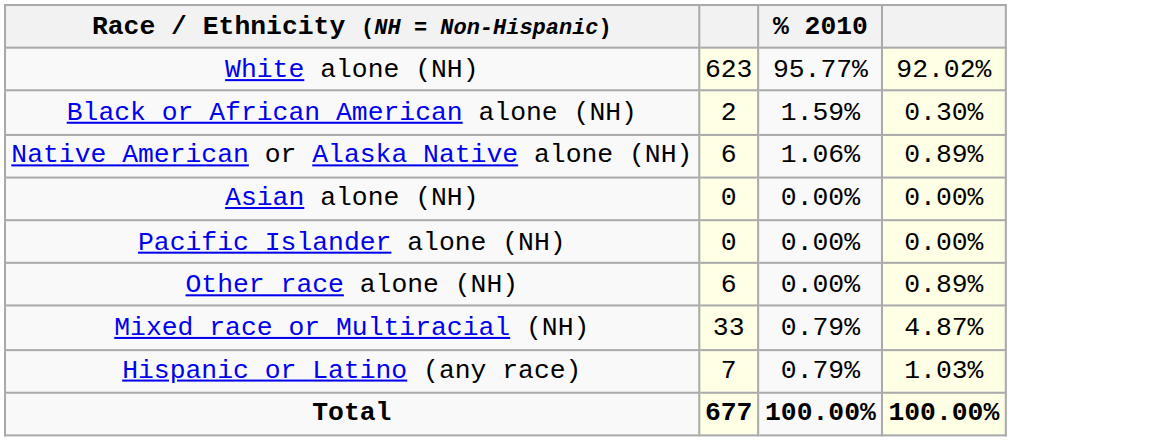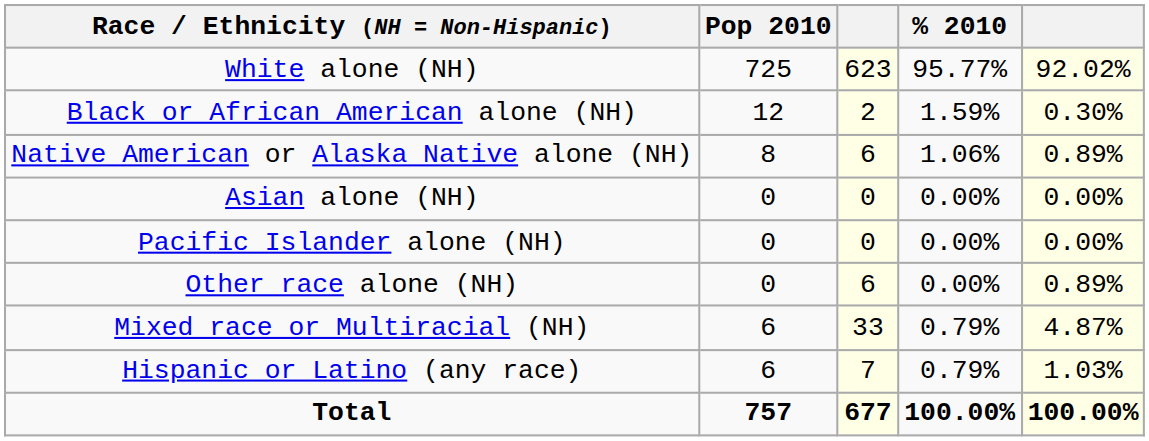+ column: (768, 27)
